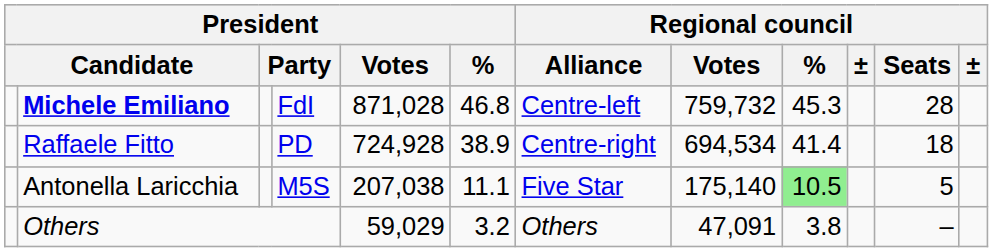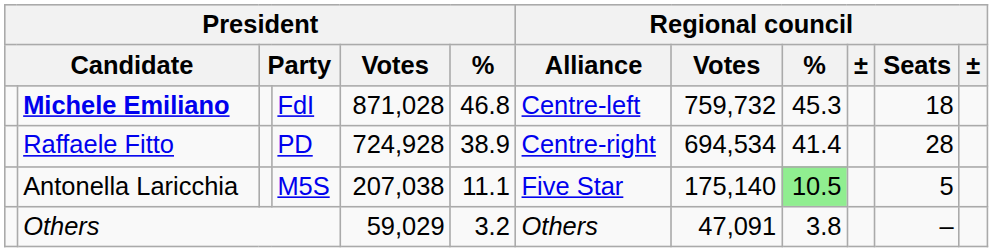(940, 105) 28 -> (940, 105) 18
(940, 145) 18 -> (940, 145) 28
